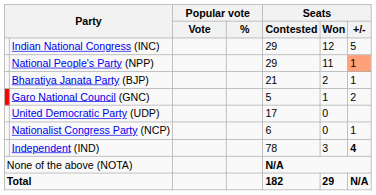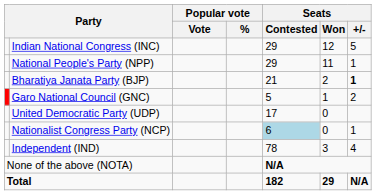(353, 63) lightsalmon background -> (353, 63) no background
(353, 80) normal -> (353, 80) bold
(268, 131) no background -> (268, 131) lightblue background
(353, 148) bold -> (353, 148) normal
